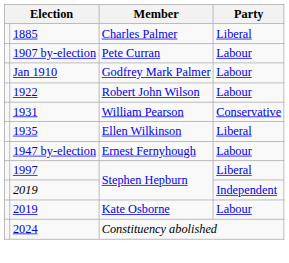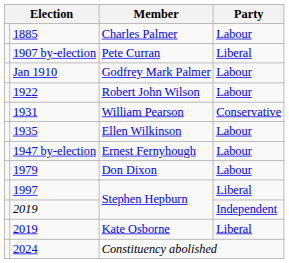(234, 33) Liberal -> (234, 33) Labour
(234, 53) Labour -> (234, 53) Liberal
(234, 131) Liberal -> (234, 131) Labour
+ row: (25, 170)
(234, 209) Labour -> (234, 229) Liberal
